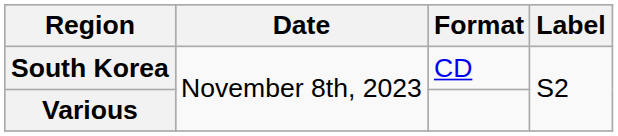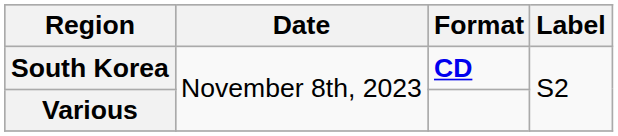(453, 67) normal -> (453, 67) bold
